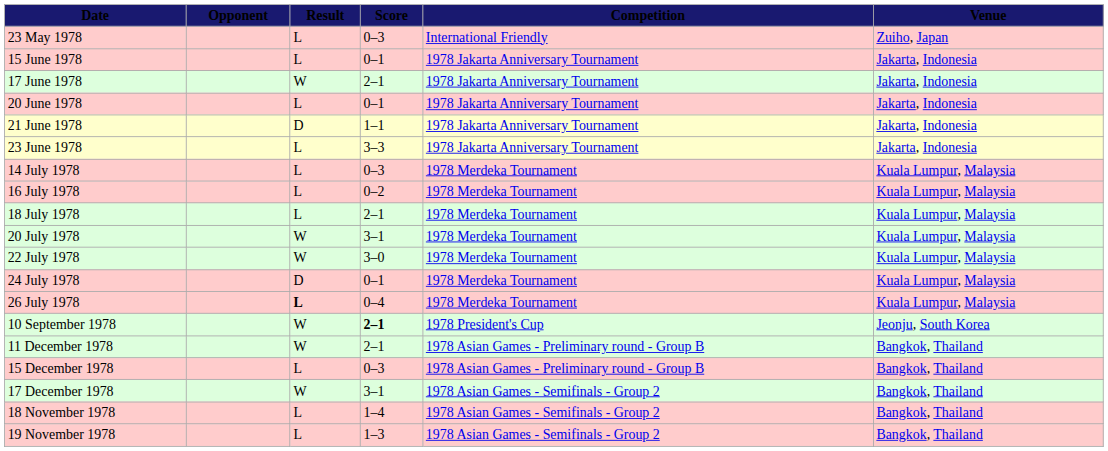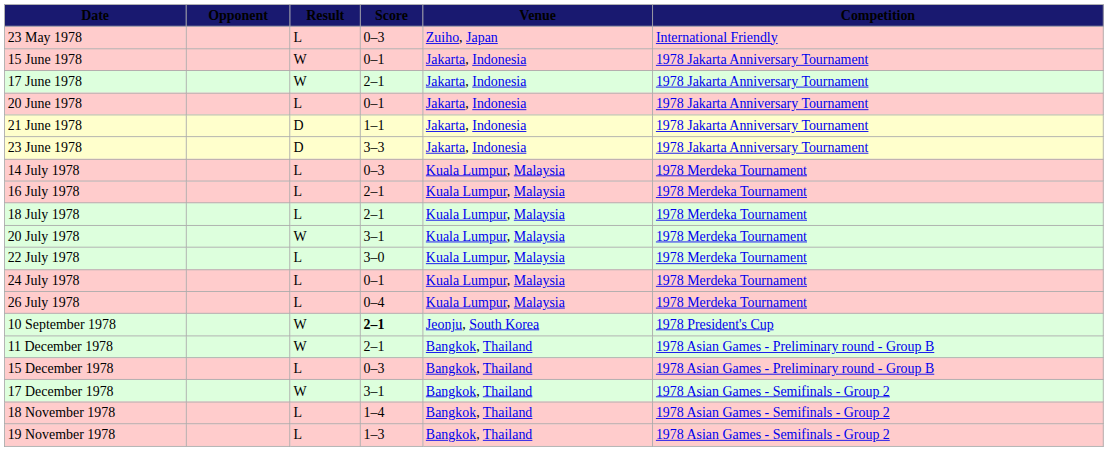columns swapped: (988, 15) <-> (648, 15)
(298, 59) L -> (300, 59) W
(298, 147) L -> (298, 147) D
(374, 192) 0–2 -> (374, 192) 2–1
(300, 258) W -> (298, 258) L
(298, 280) D -> (298, 280) L
(298, 302) bold -> (298, 302) normal
